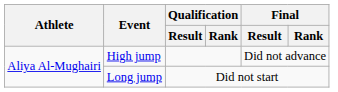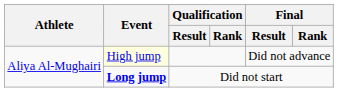(134, 56) no background -> (134, 56) lightyellow background
(134, 77) normal -> (137, 77) bold
